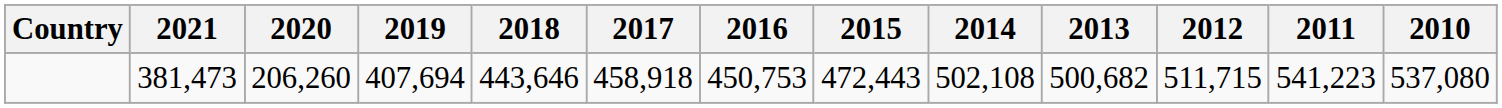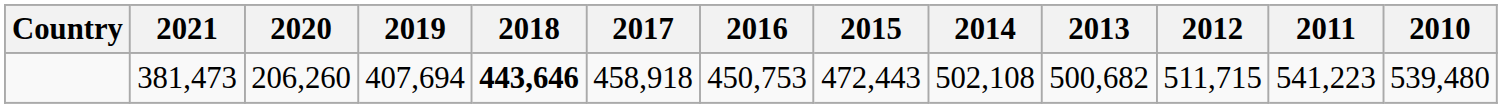(529, 77) normal -> (529, 77) bold
(1440, 77) 537,080 -> (1440, 77) 539,480
